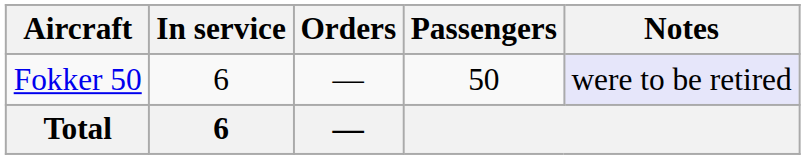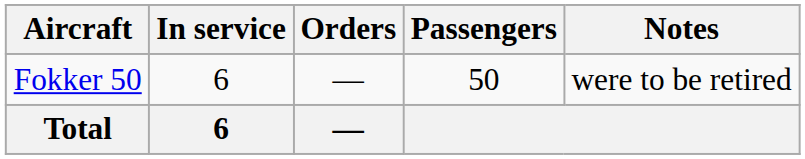(682, 79) lavender background -> (682, 79) no background
